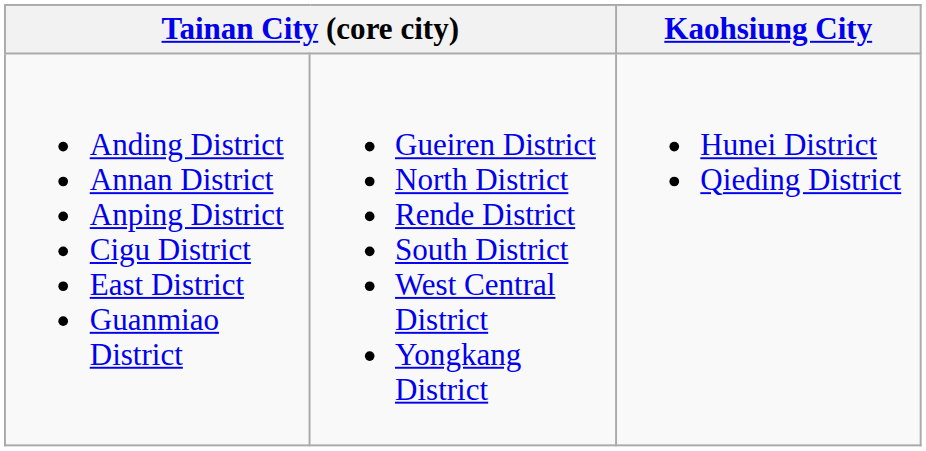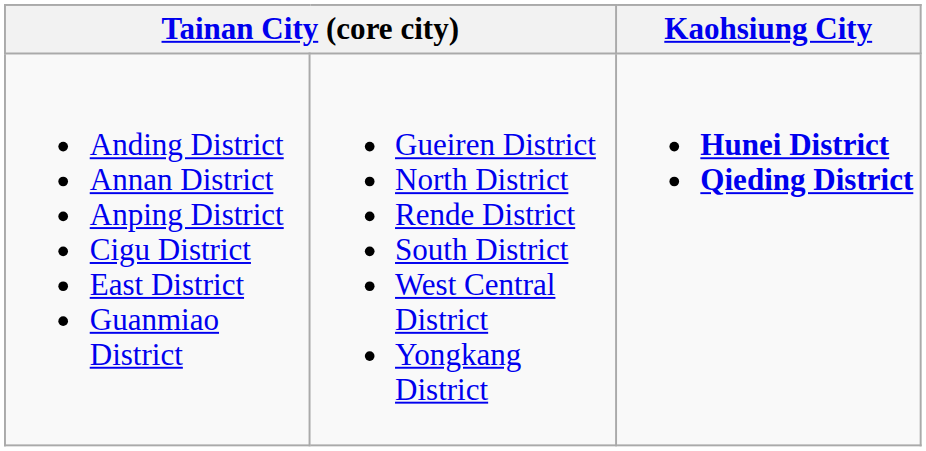(768, 162) normal -> (768, 162) bold
